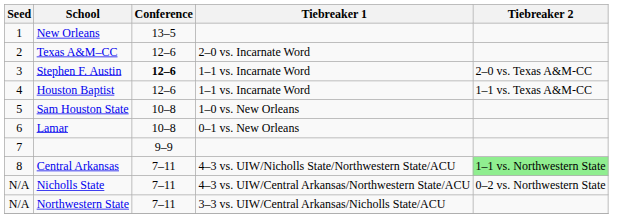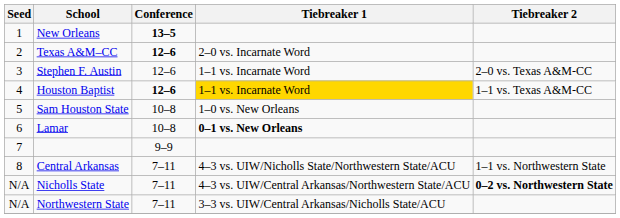(164, 33) normal -> (164, 33) bold
(164, 52) normal -> (164, 52) bold
(164, 71) bold -> (164, 71) normal
(164, 90) normal -> (164, 90) bold
(254, 90) no background -> (254, 90) gold background
(249, 128) normal -> (250, 128) bold
(541, 166) lightgreen background -> (541, 166) no background
(541, 185) normal -> (544, 185) bold
